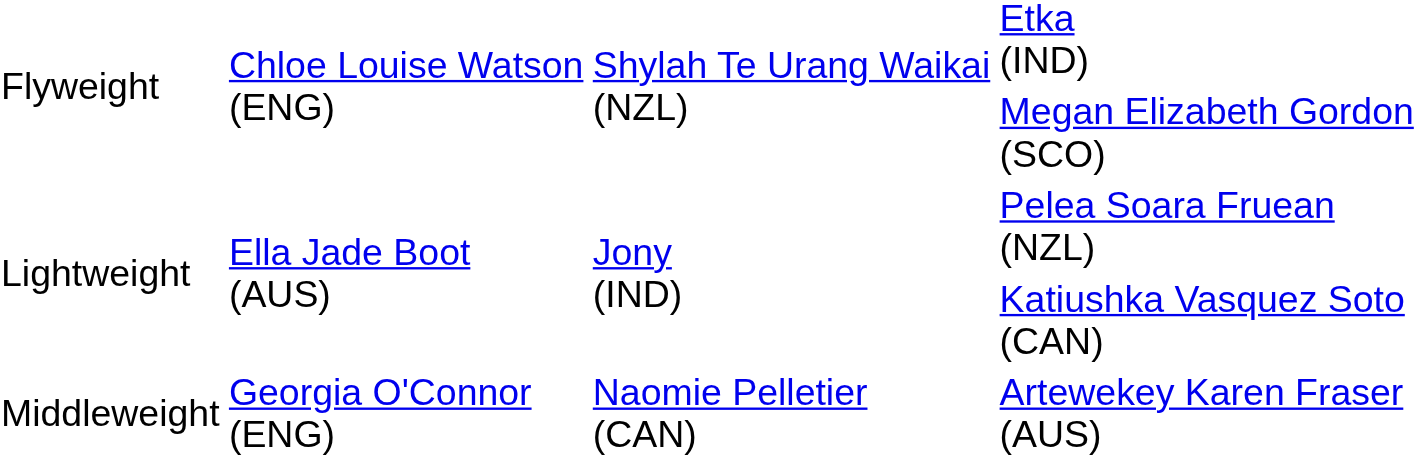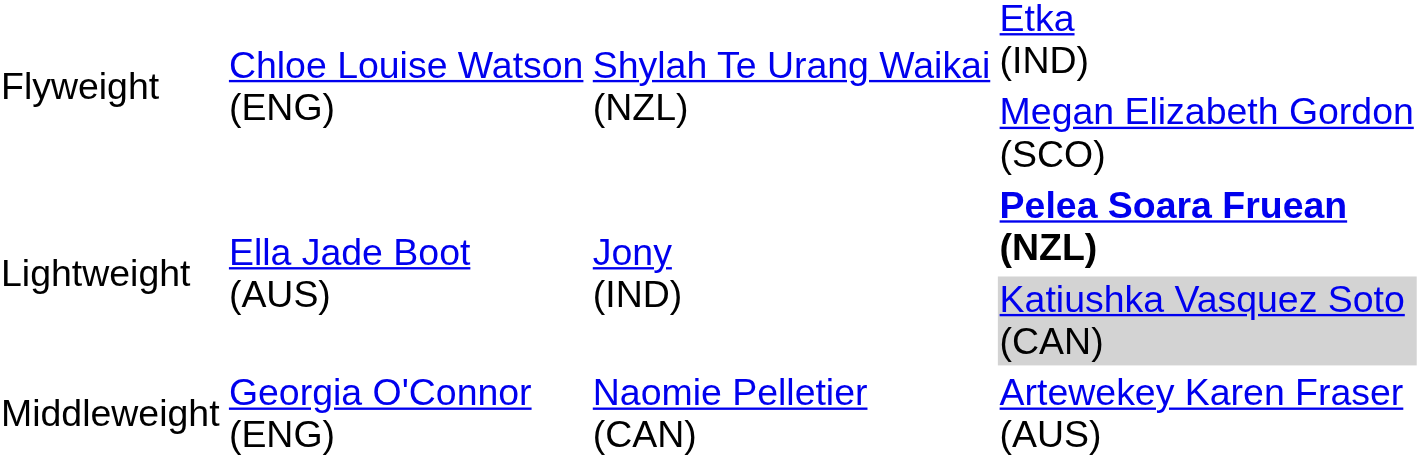(1167, 226) normal -> (1173, 226) bold
(1202, 320) no background -> (1202, 320) lightgrey background
